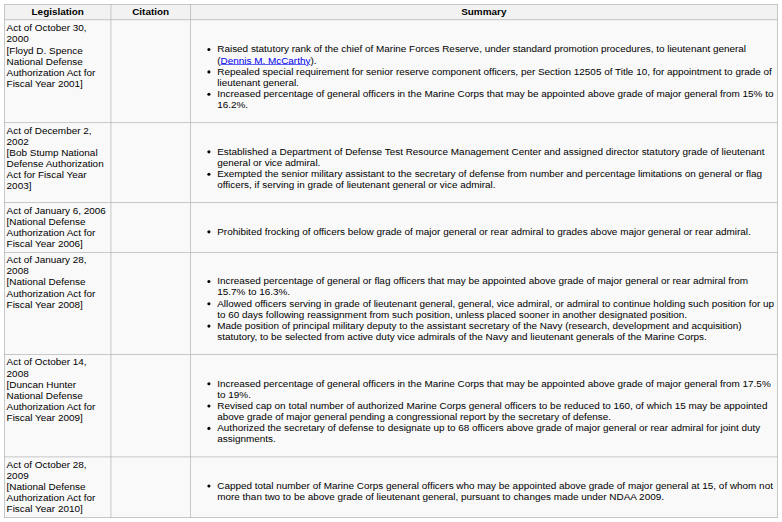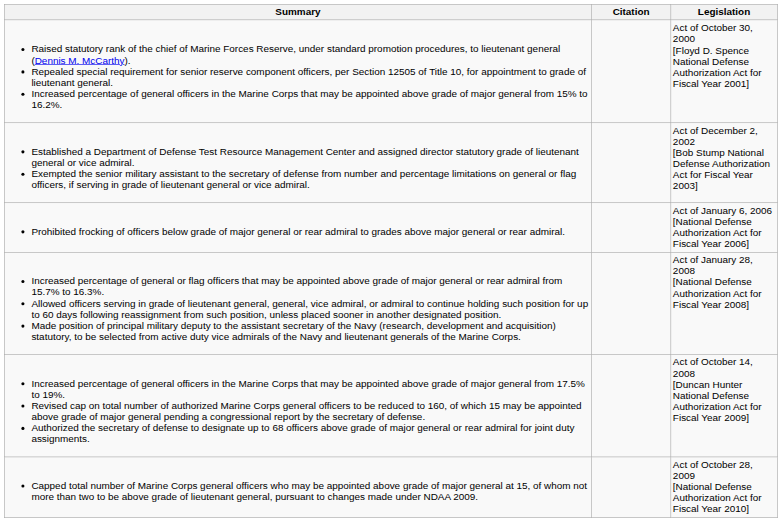columns swapped: (58, 12) <-> (484, 12)
